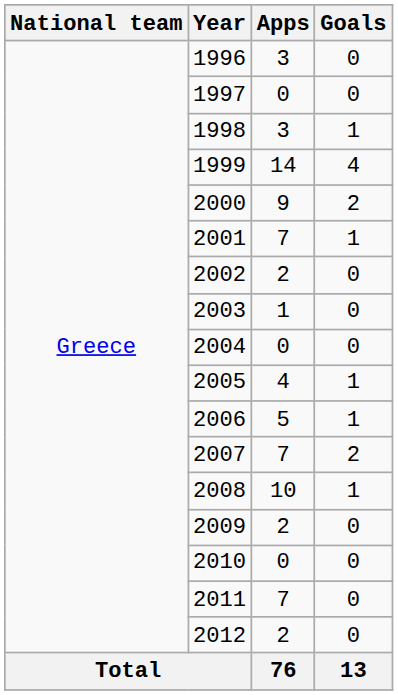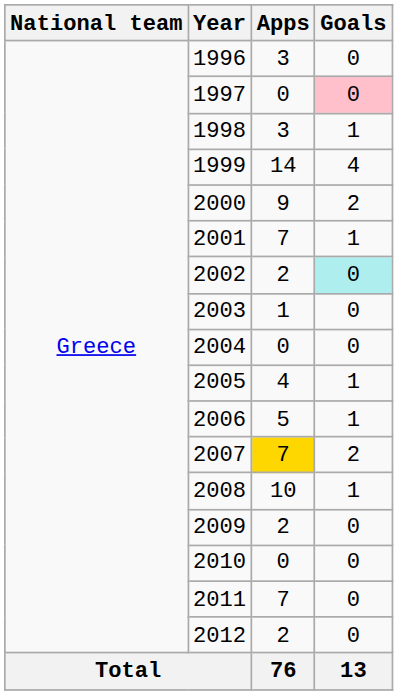(353, 95) no background -> (353, 95) pink background
(353, 275) no background -> (353, 275) paleturquoise background
(283, 455) no background -> (283, 455) gold background
